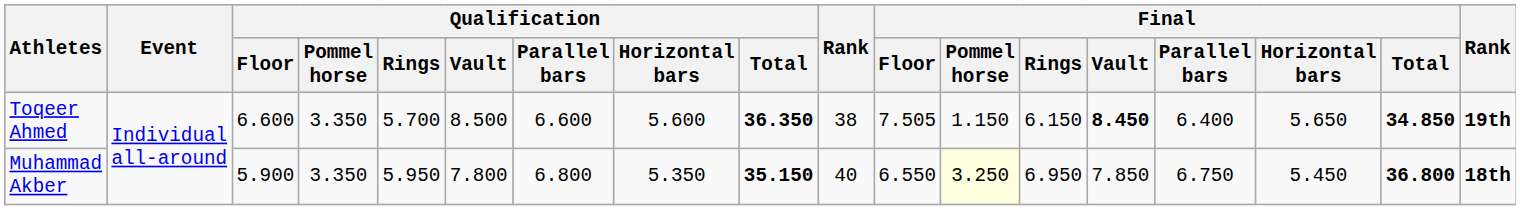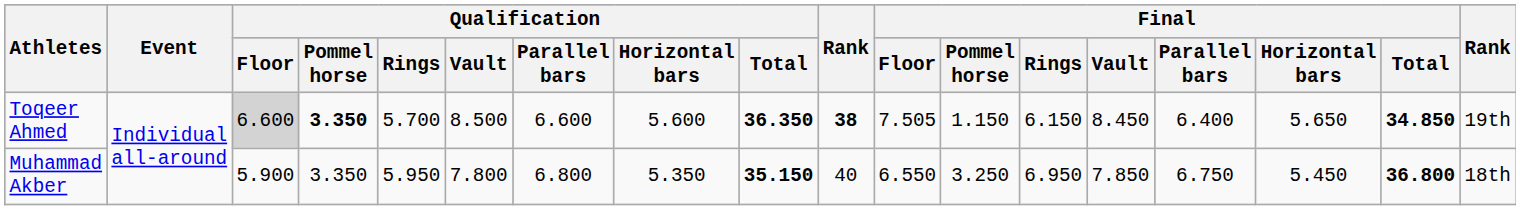(265, 120) no background -> (265, 120) lightgrey background
(338, 120) normal -> (338, 120) bold
(846, 120) normal -> (846, 120) bold
(1120, 120) bold -> (1120, 120) normal
(1488, 120) bold -> (1488, 120) normal
(980, 176) lightyellow background -> (980, 176) no background
(1488, 176) bold -> (1488, 176) normal
